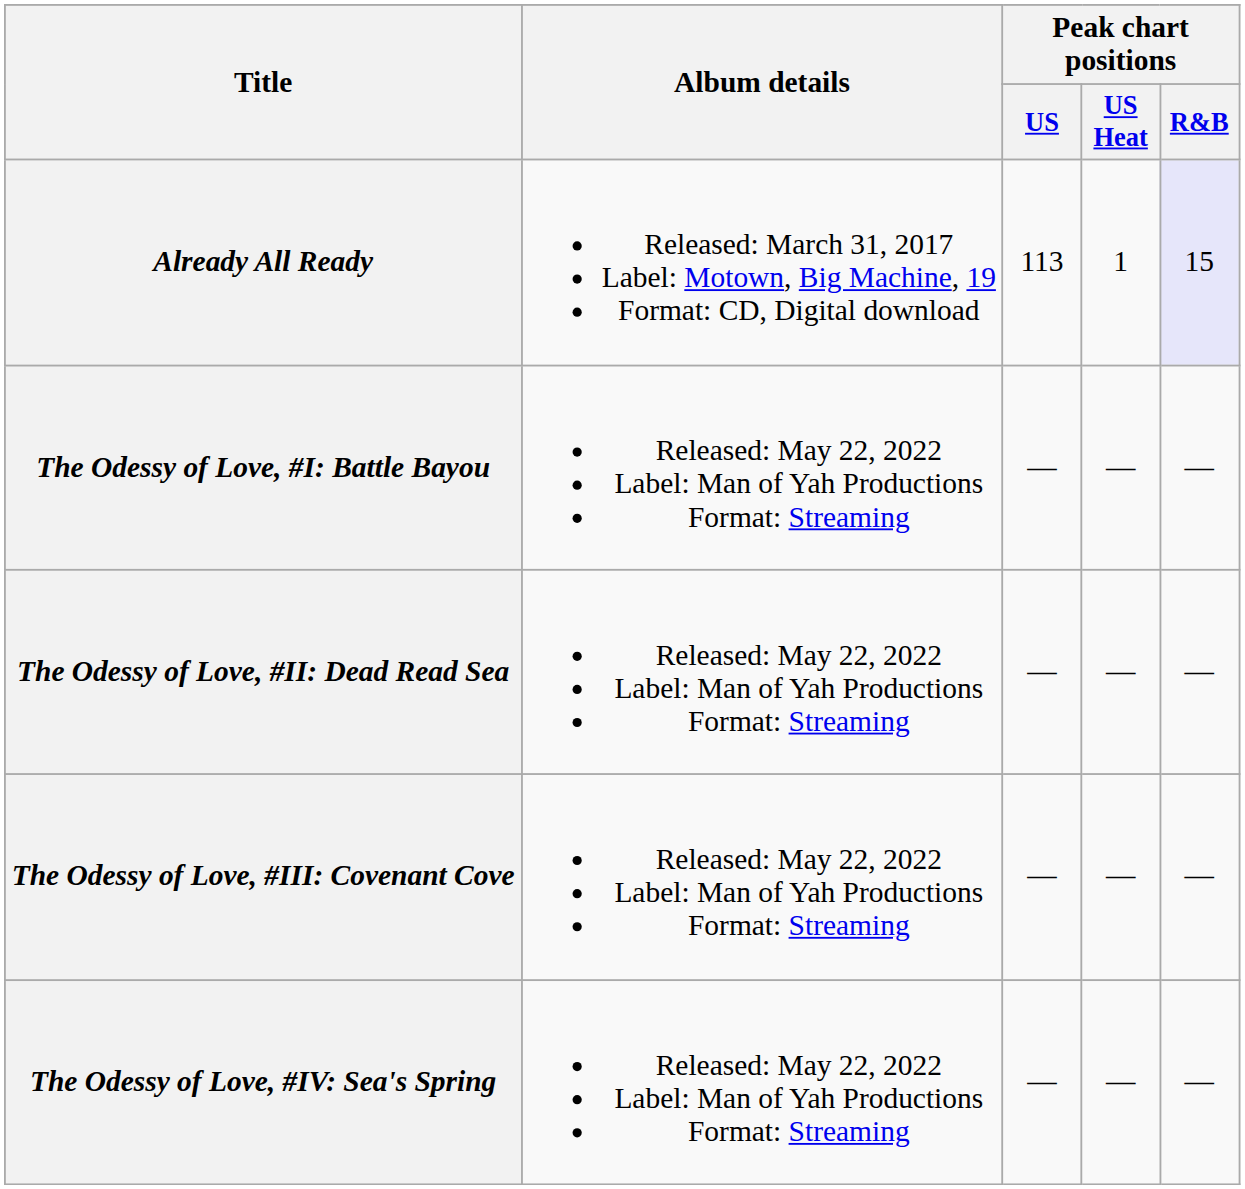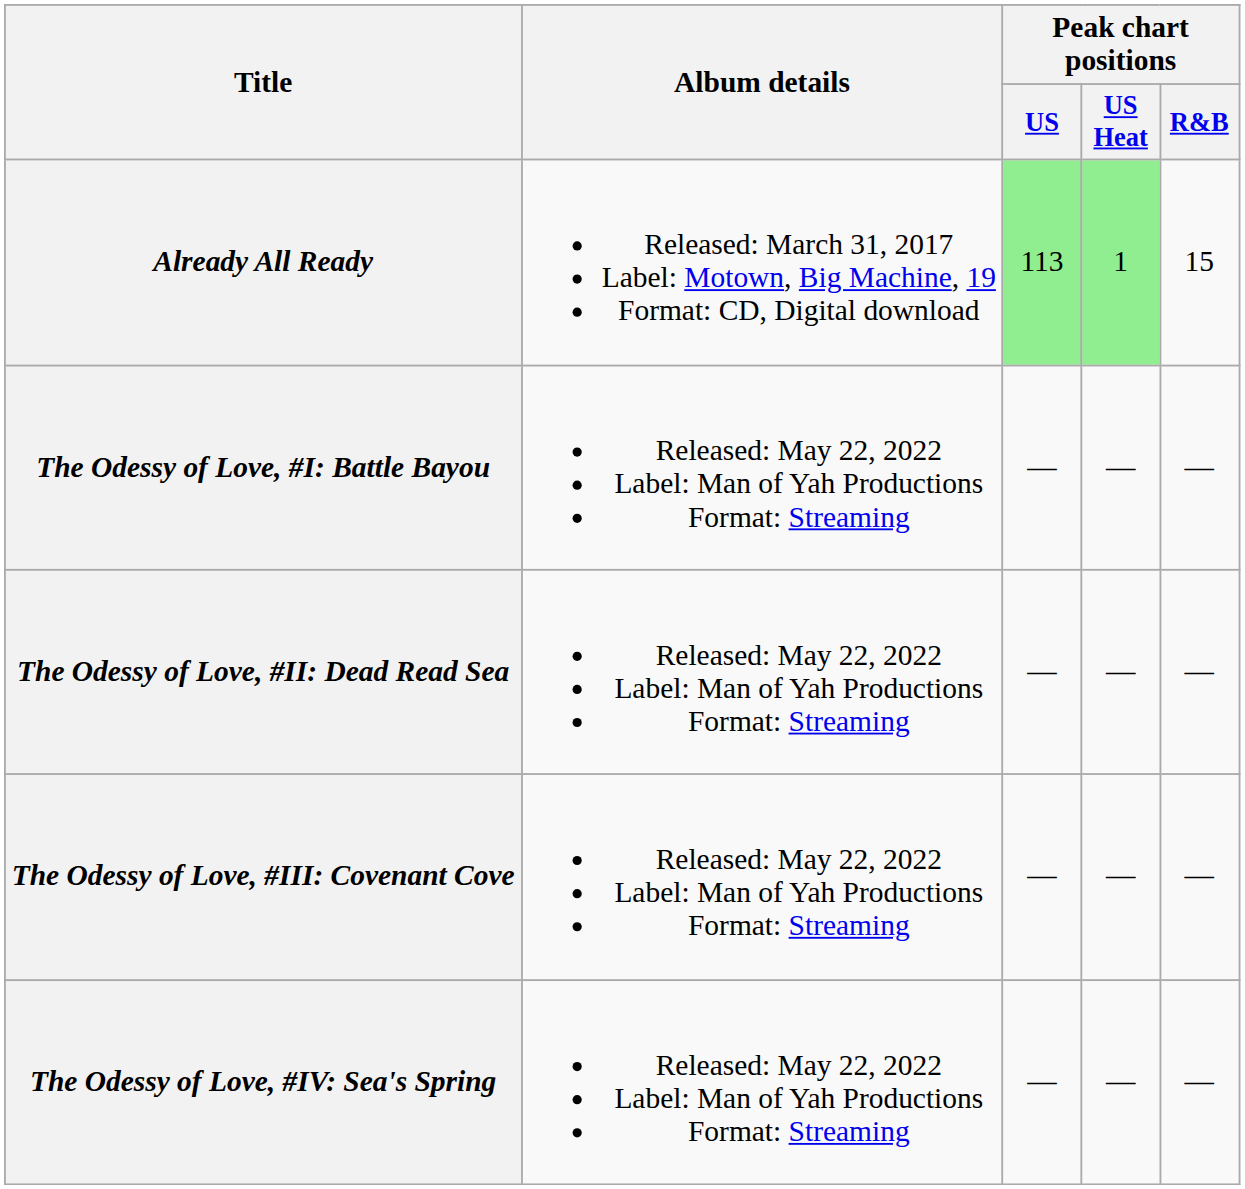(1042, 261) no background -> (1042, 261) lightgreen background
(1121, 261) no background -> (1121, 261) lightgreen background
(1199, 261) lavender background -> (1199, 261) no background
